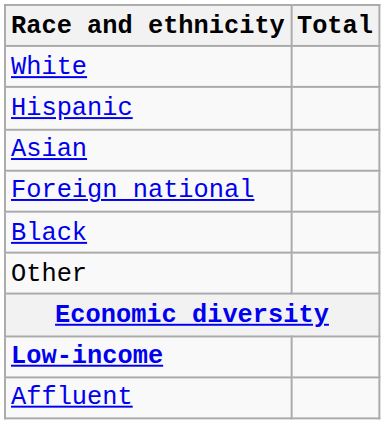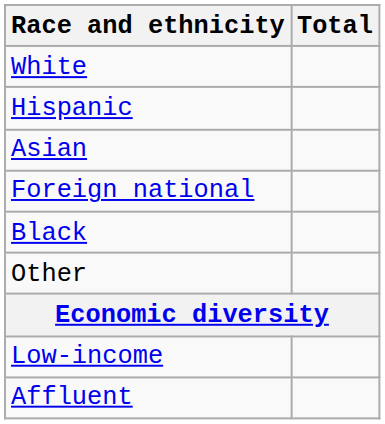(87, 356) bold -> (87, 356) normal
